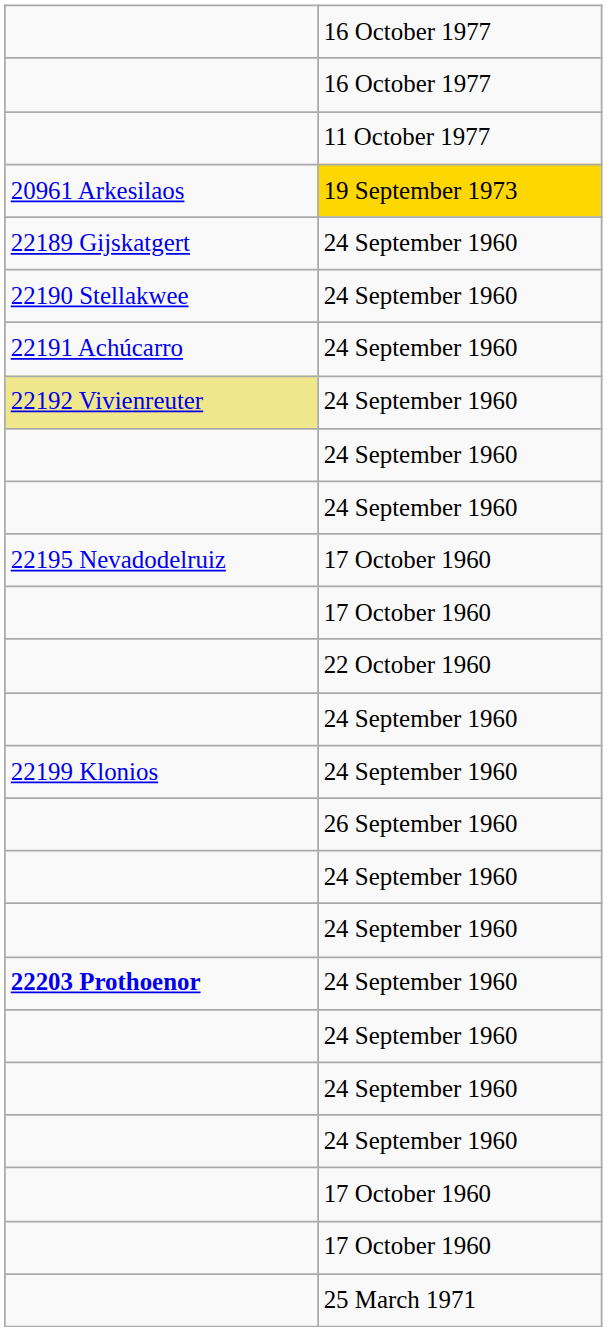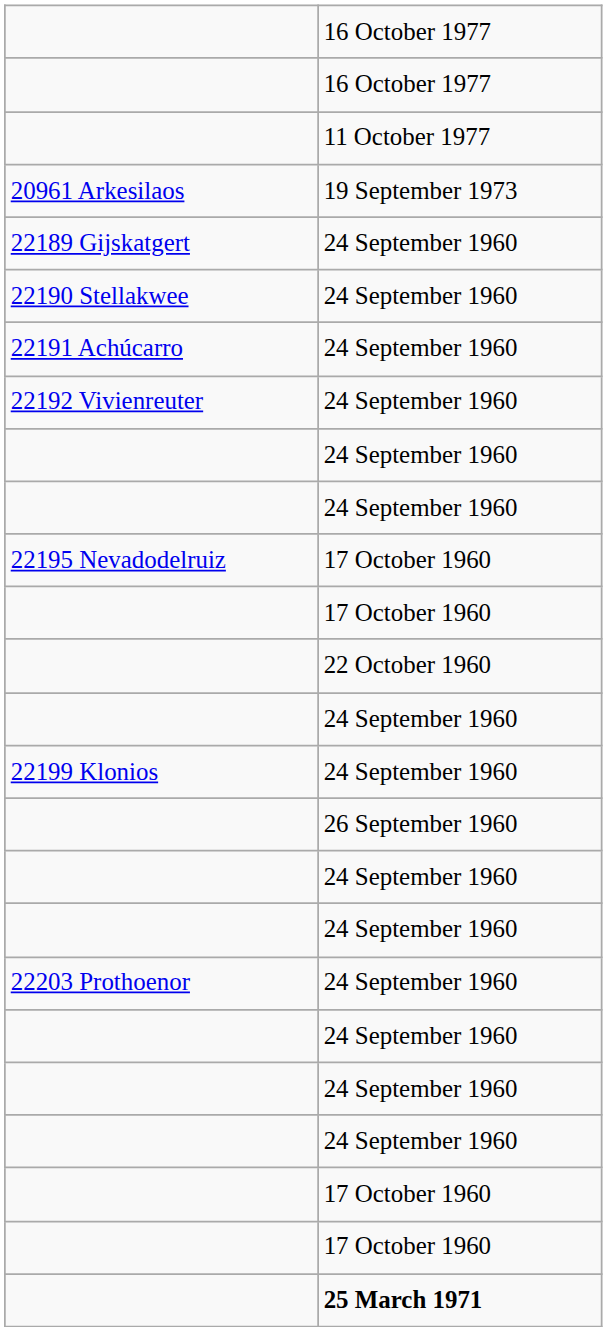(421, 189) gold background -> (421, 189) no background
(107, 401) khaki background -> (107, 401) no background
(106, 982) bold -> (100, 982) normal
(400, 1299) normal -> (403, 1299) bold
